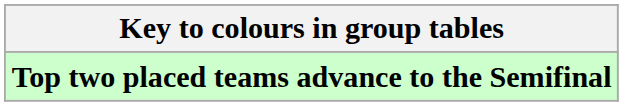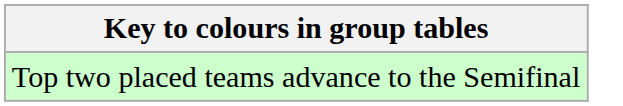(312, 76) bold -> (296, 76) normal
